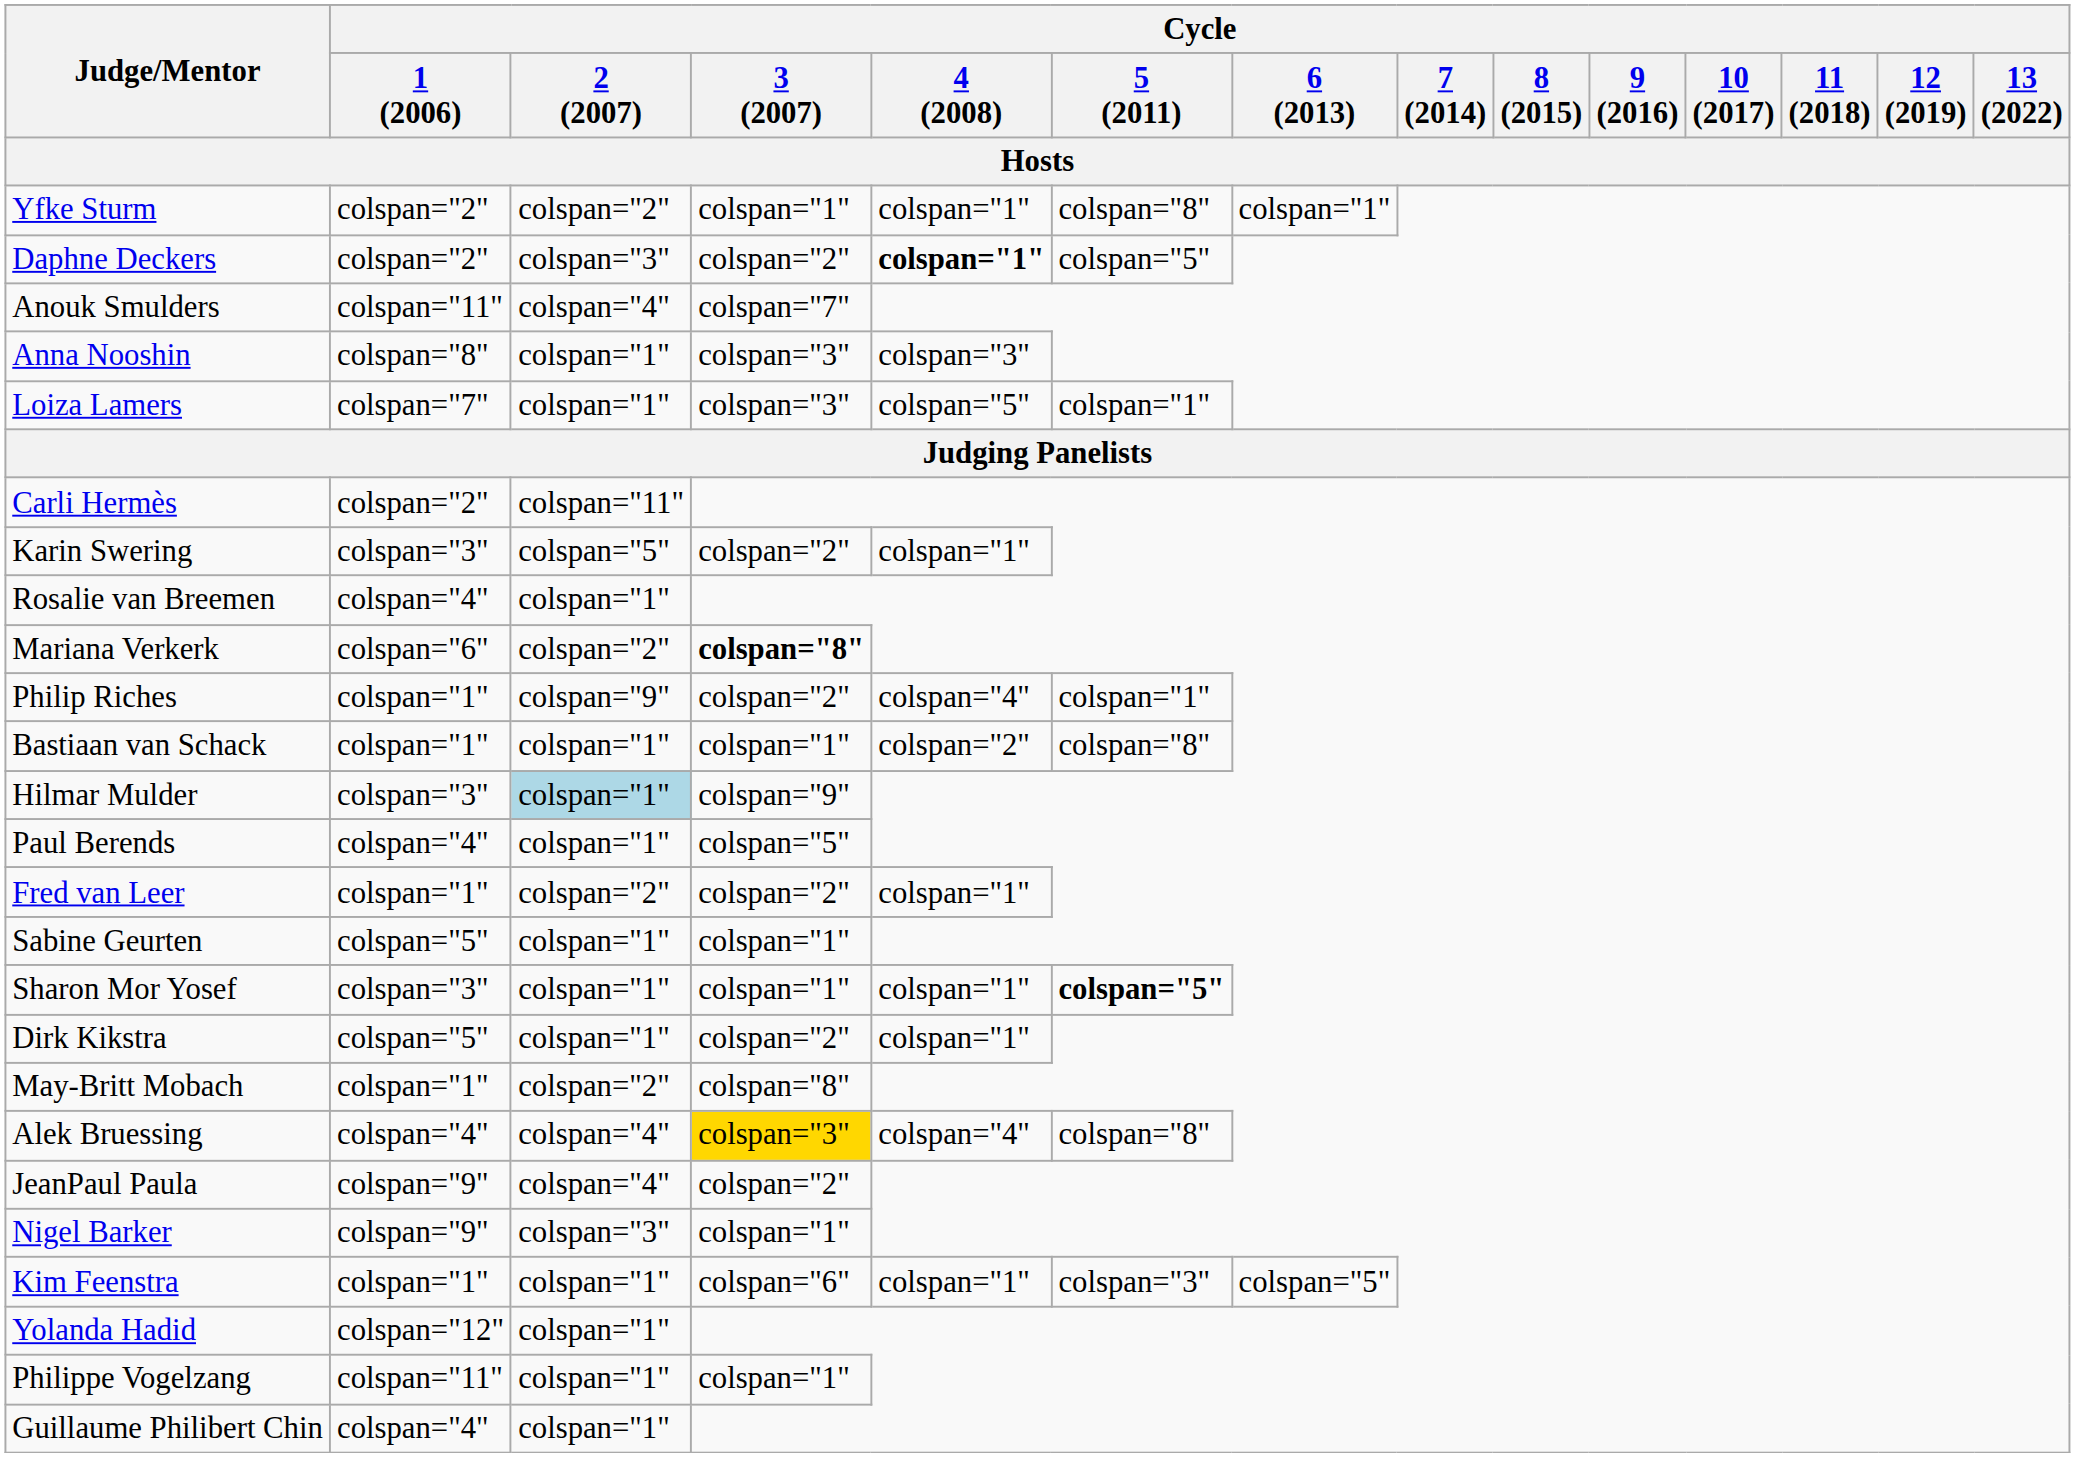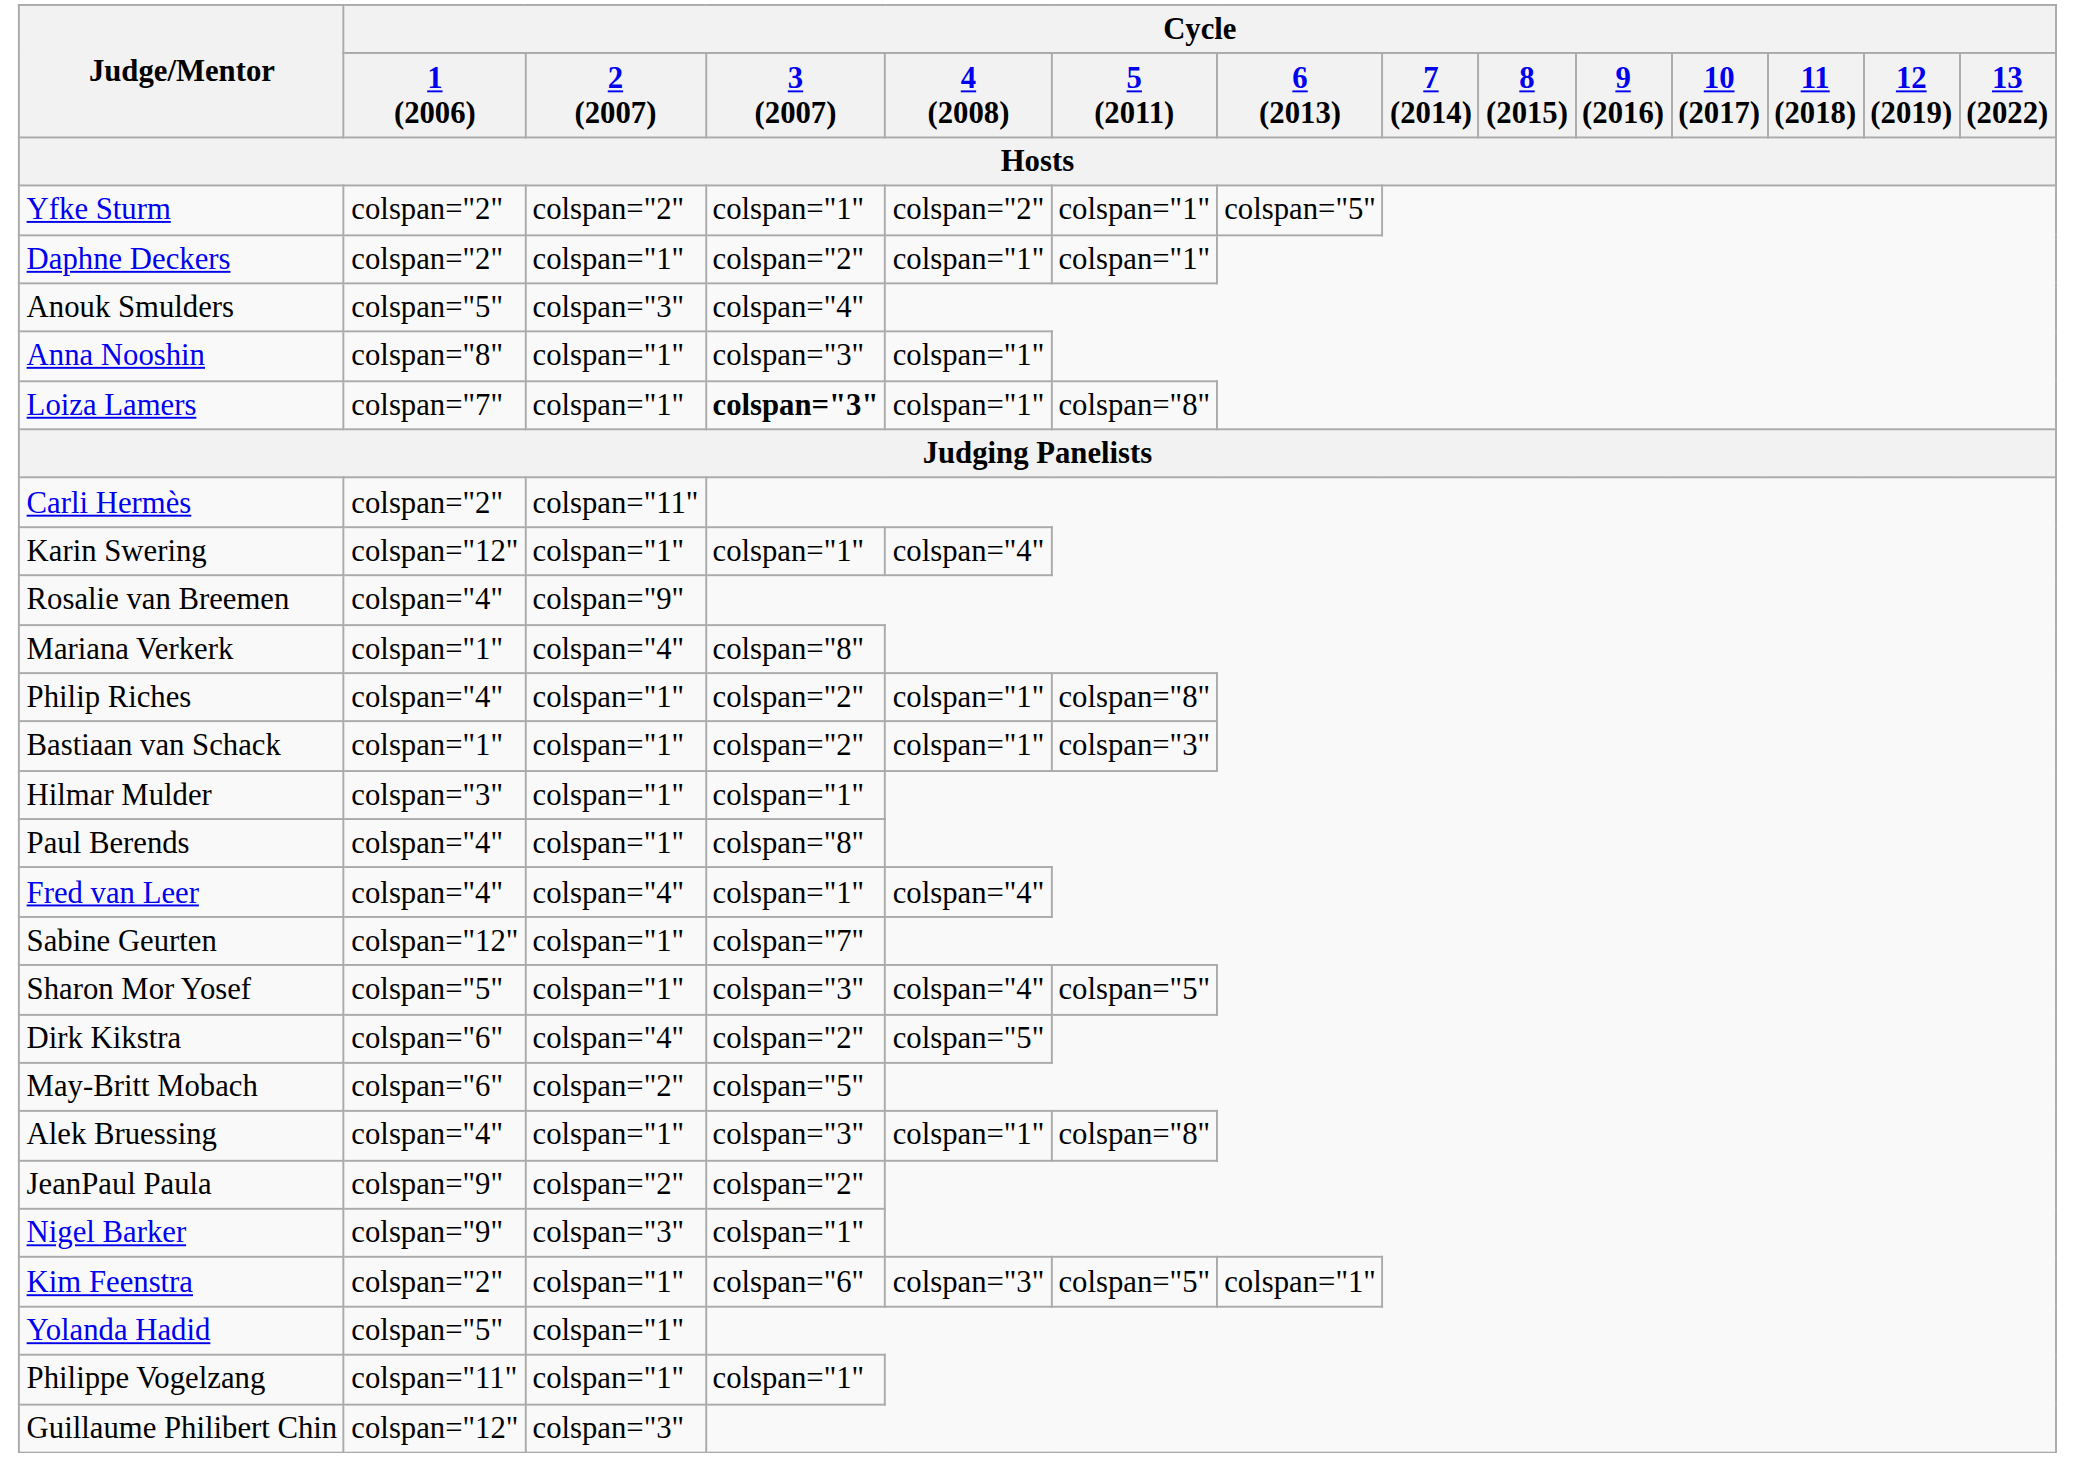(954, 209) colspan="1" -> (968, 209) colspan="2"
(1134, 209) colspan="8" -> (1134, 209) colspan="1"
(1314, 209) colspan="1" -> (1300, 209) colspan="5"
(594, 258) colspan="3" -> (608, 258) colspan="1"
(961, 258) bold -> (968, 258) normal
(1134, 258) colspan="5" -> (1134, 258) colspan="1"
(420, 307) colspan="11" -> (427, 307) colspan="5"
(594, 307) colspan="4" -> (608, 307) colspan="3"
(774, 307) colspan="7" -> (788, 307) colspan="4"
(954, 355) colspan="3" -> (968, 355) colspan="1"
(774, 404) normal -> (796, 404) bold
(954, 404) colspan="5" -> (968, 404) colspan="1"
(1134, 404) colspan="1" -> (1134, 404) colspan="8"
(413, 550) colspan="3" -> (435, 550) colspan="12"
(594, 550) colspan="5" -> (608, 550) colspan="1"
(774, 550) colspan="2" -> (788, 550) colspan="1"
(954, 550) colspan="1" -> (968, 550) colspan="4"
(594, 599) colspan="1" -> (608, 599) colspan="9"
(413, 648) colspan="6" -> (427, 648) colspan="1"
(594, 648) colspan="2" -> (608, 648) colspan="4"
(781, 648) bold -> (788, 648) normal
(413, 696) colspan="1" -> (427, 696) colspan="4"
(594, 696) colspan="9" -> (608, 696) colspan="1"
(954, 696) colspan="4" -> (968, 696) colspan="1"
(1134, 696) colspan="1" -> (1134, 696) colspan="8"
(774, 745) colspan="1" -> (788, 745) colspan="2"
(954, 745) colspan="2" -> (968, 745) colspan="1"
(1134, 745) colspan="8" -> (1134, 745) colspan="3"
(594, 794) lightblue background -> (608, 794) no background
(774, 794) colspan="9" -> (788, 794) colspan="1"
(774, 842) colspan="5" -> (788, 842) colspan="8"
(413, 891) colspan="1" -> (427, 891) colspan="4"
(594, 891) colspan="2" -> (608, 891) colspan="4"
(774, 891) colspan="2" -> (788, 891) colspan="1"
(954, 891) colspan="1" -> (968, 891) colspan="4"
(413, 940) colspan="5" -> (435, 940) colspan="12"
(774, 940) colspan="1" -> (788, 940) colspan="7"
(413, 989) colspan="3" -> (427, 989) colspan="5"
(774, 989) colspan="1" -> (788, 989) colspan="3"
(954, 989) colspan="1" -> (968, 989) colspan="4"
(1141, 989) bold -> (1134, 989) normal
(413, 1037) colspan="5" -> (427, 1037) colspan="6"
(594, 1037) colspan="1" -> (608, 1037) colspan="4"
(954, 1037) colspan="1" -> (968, 1037) colspan="5"
(413, 1086) colspan="1" -> (427, 1086) colspan="6"
(774, 1086) colspan="8" -> (788, 1086) colspan="5"
(594, 1135) colspan="4" -> (608, 1135) colspan="1"
(774, 1135) gold background -> (788, 1135) no background
(954, 1135) colspan="4" -> (968, 1135) colspan="1"
(594, 1183) colspan="4" -> (608, 1183) colspan="2"
(413, 1281) colspan="1" -> (427, 1281) colspan="2"
(954, 1281) colspan="1" -> (968, 1281) colspan="3"
(1134, 1281) colspan="3" -> (1134, 1281) colspan="5"
(1314, 1281) colspan="5" -> (1300, 1281) colspan="1"
(420, 1330) colspan="12" -> (427, 1330) colspan="5"
(413, 1427) colspan="4" -> (435, 1427) colspan="12"
(594, 1427) colspan="1" -> (608, 1427) colspan="3"
